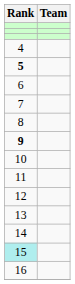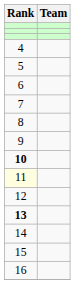(21, 66) bold -> (21, 66) normal
(21, 141) bold -> (21, 141) normal
(21, 159) normal -> (21, 159) bold
(21, 178) no background -> (21, 178) lightyellow background
(21, 215) normal -> (21, 215) bold
(21, 252) paleturquoise background -> (21, 252) no background
